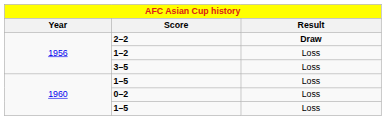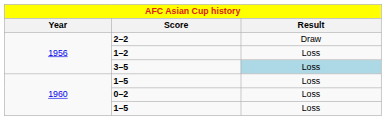(311, 39) bold -> (311, 39) normal
(311, 67) no background -> (311, 67) lightblue background
